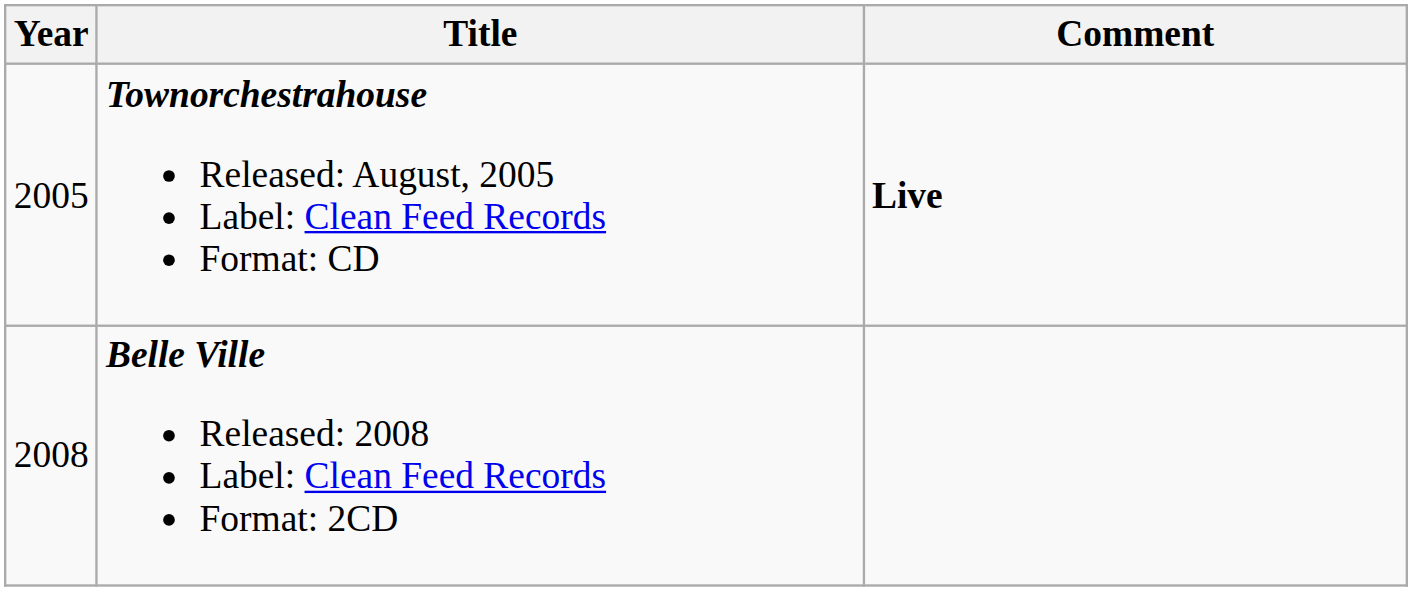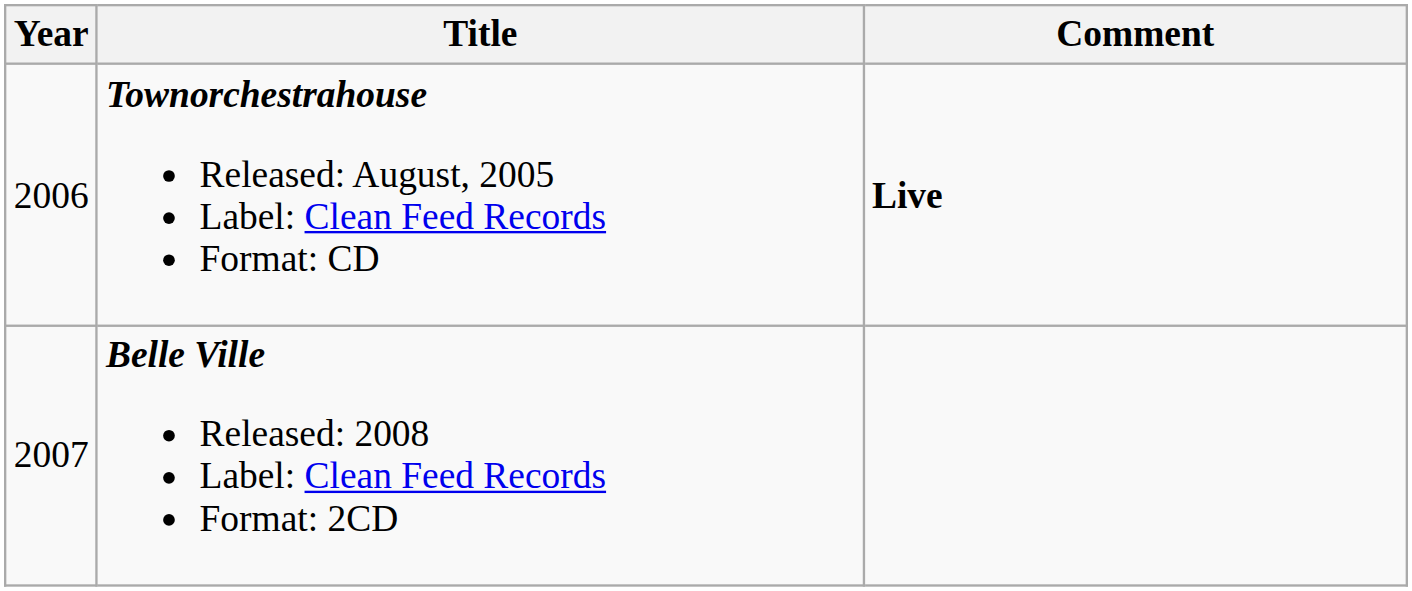(51, 194) 2005 -> (51, 194) 2006
(51, 454) 2008 -> (51, 454) 2007
